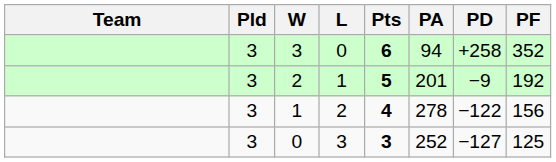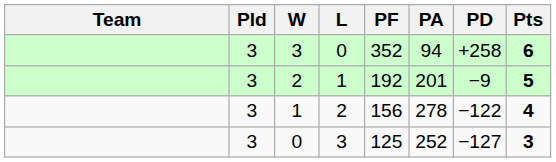columns swapped: (528, 19) <-> (386, 19)
